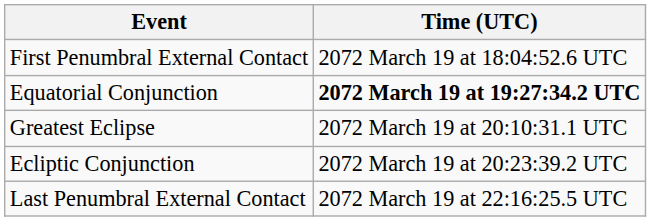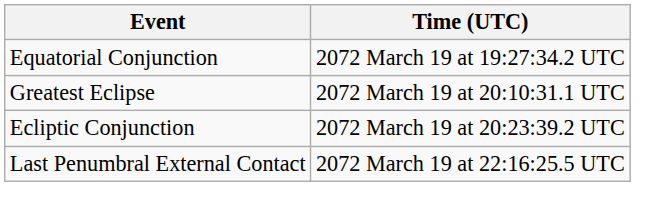- row: (159, 57)
(479, 92) bold -> (470, 57) normal
